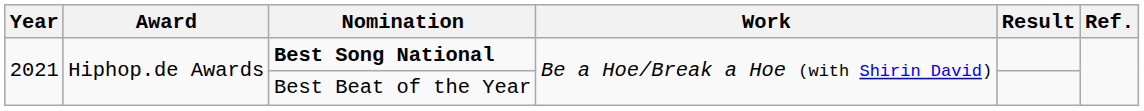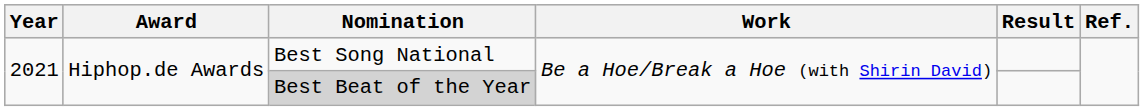(384, 55) bold -> (384, 55) normal
(403, 88) no background -> (403, 88) lightgrey background
